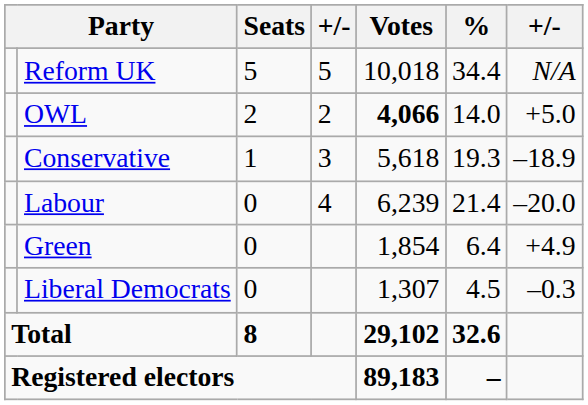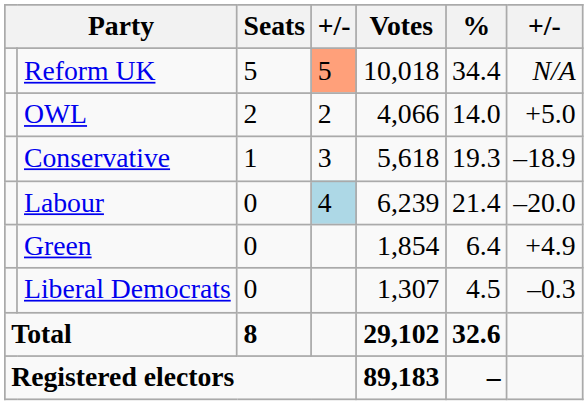(325, 70) no background -> (325, 70) lightsalmon background
(408, 114) bold -> (408, 114) normal
(325, 202) no background -> (325, 202) lightblue background
